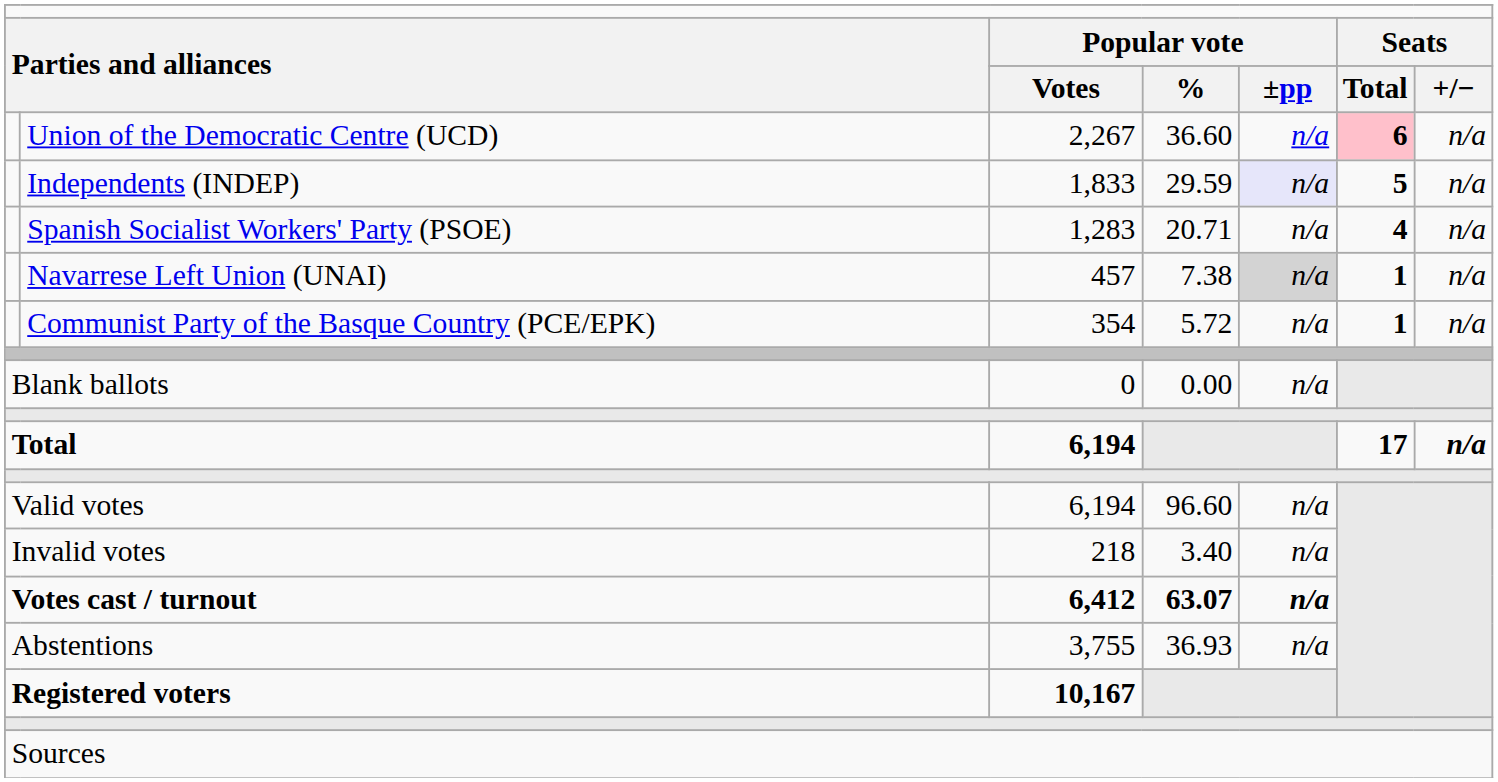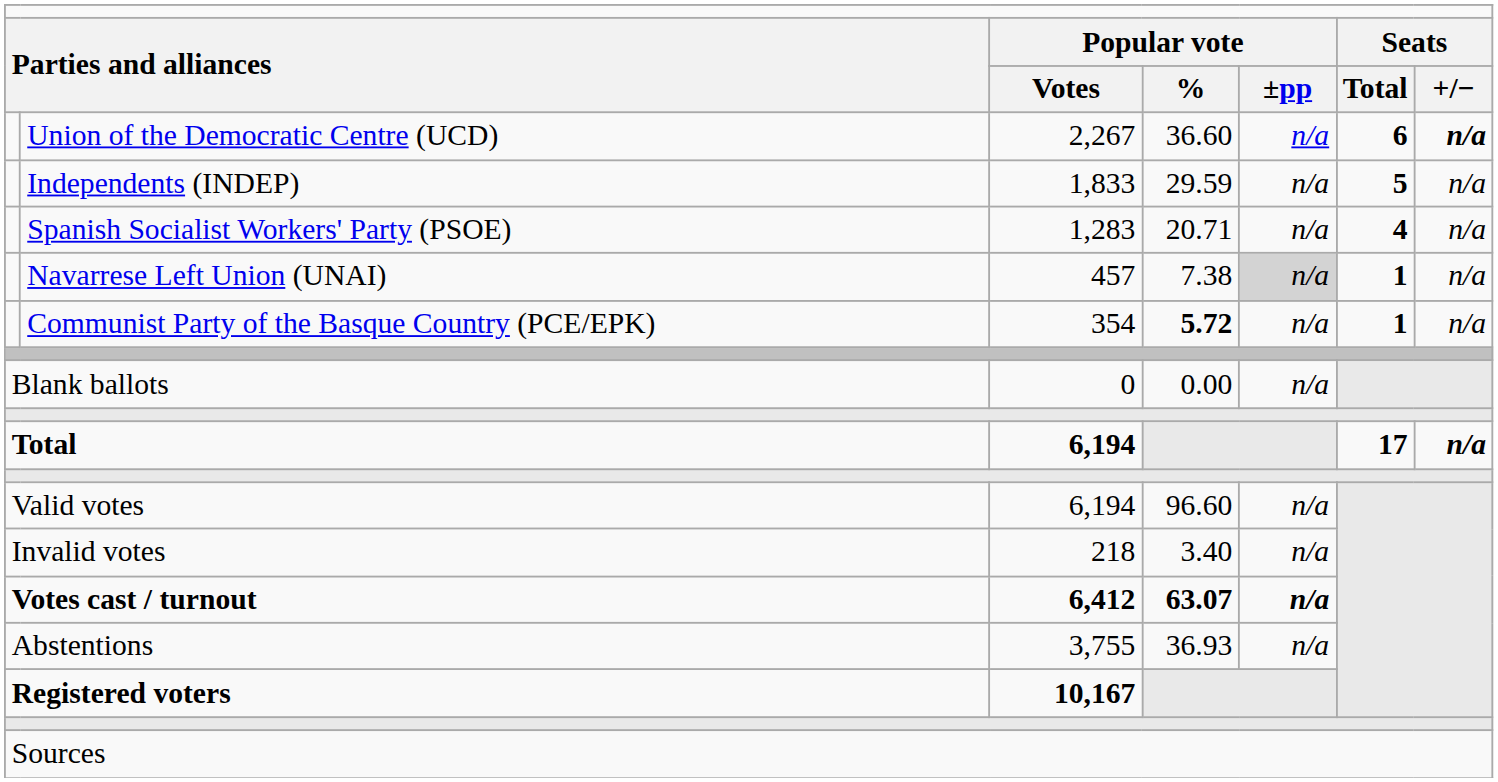(1400, 135) pink background -> (1400, 135) no background
(1467, 135) normal -> (1466, 135) bold
(1310, 182) lavender background -> (1310, 182) no background
(1206, 323) normal -> (1206, 323) bold
